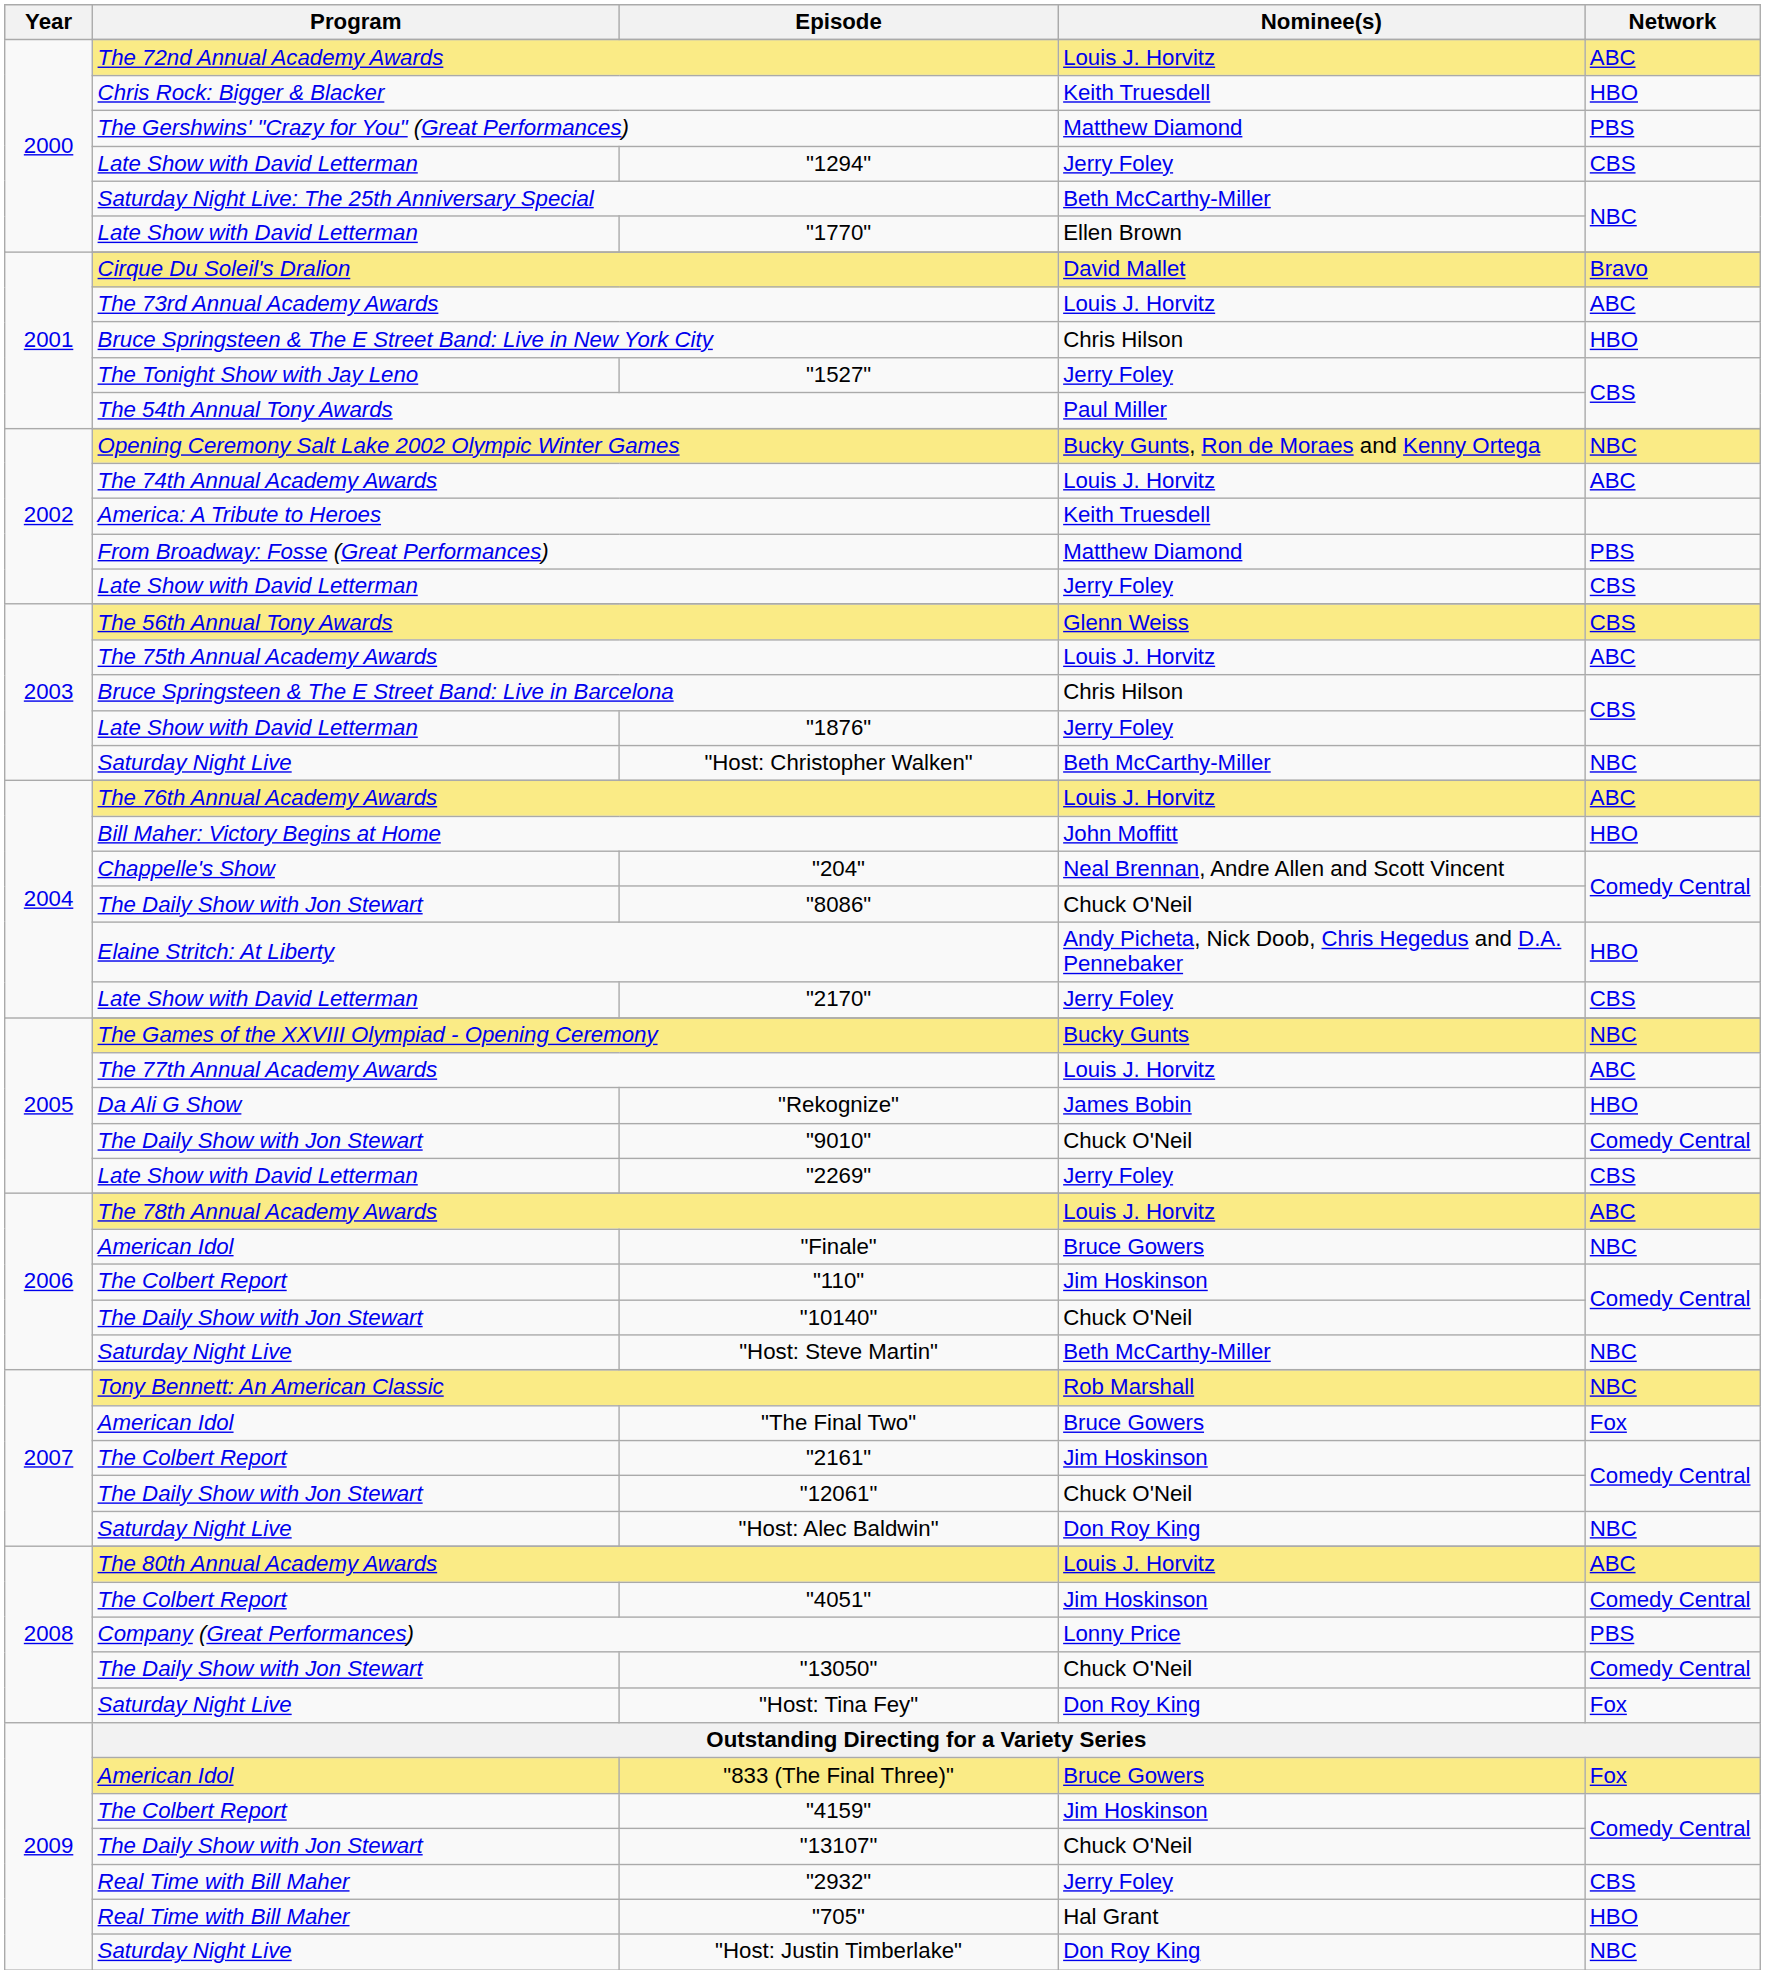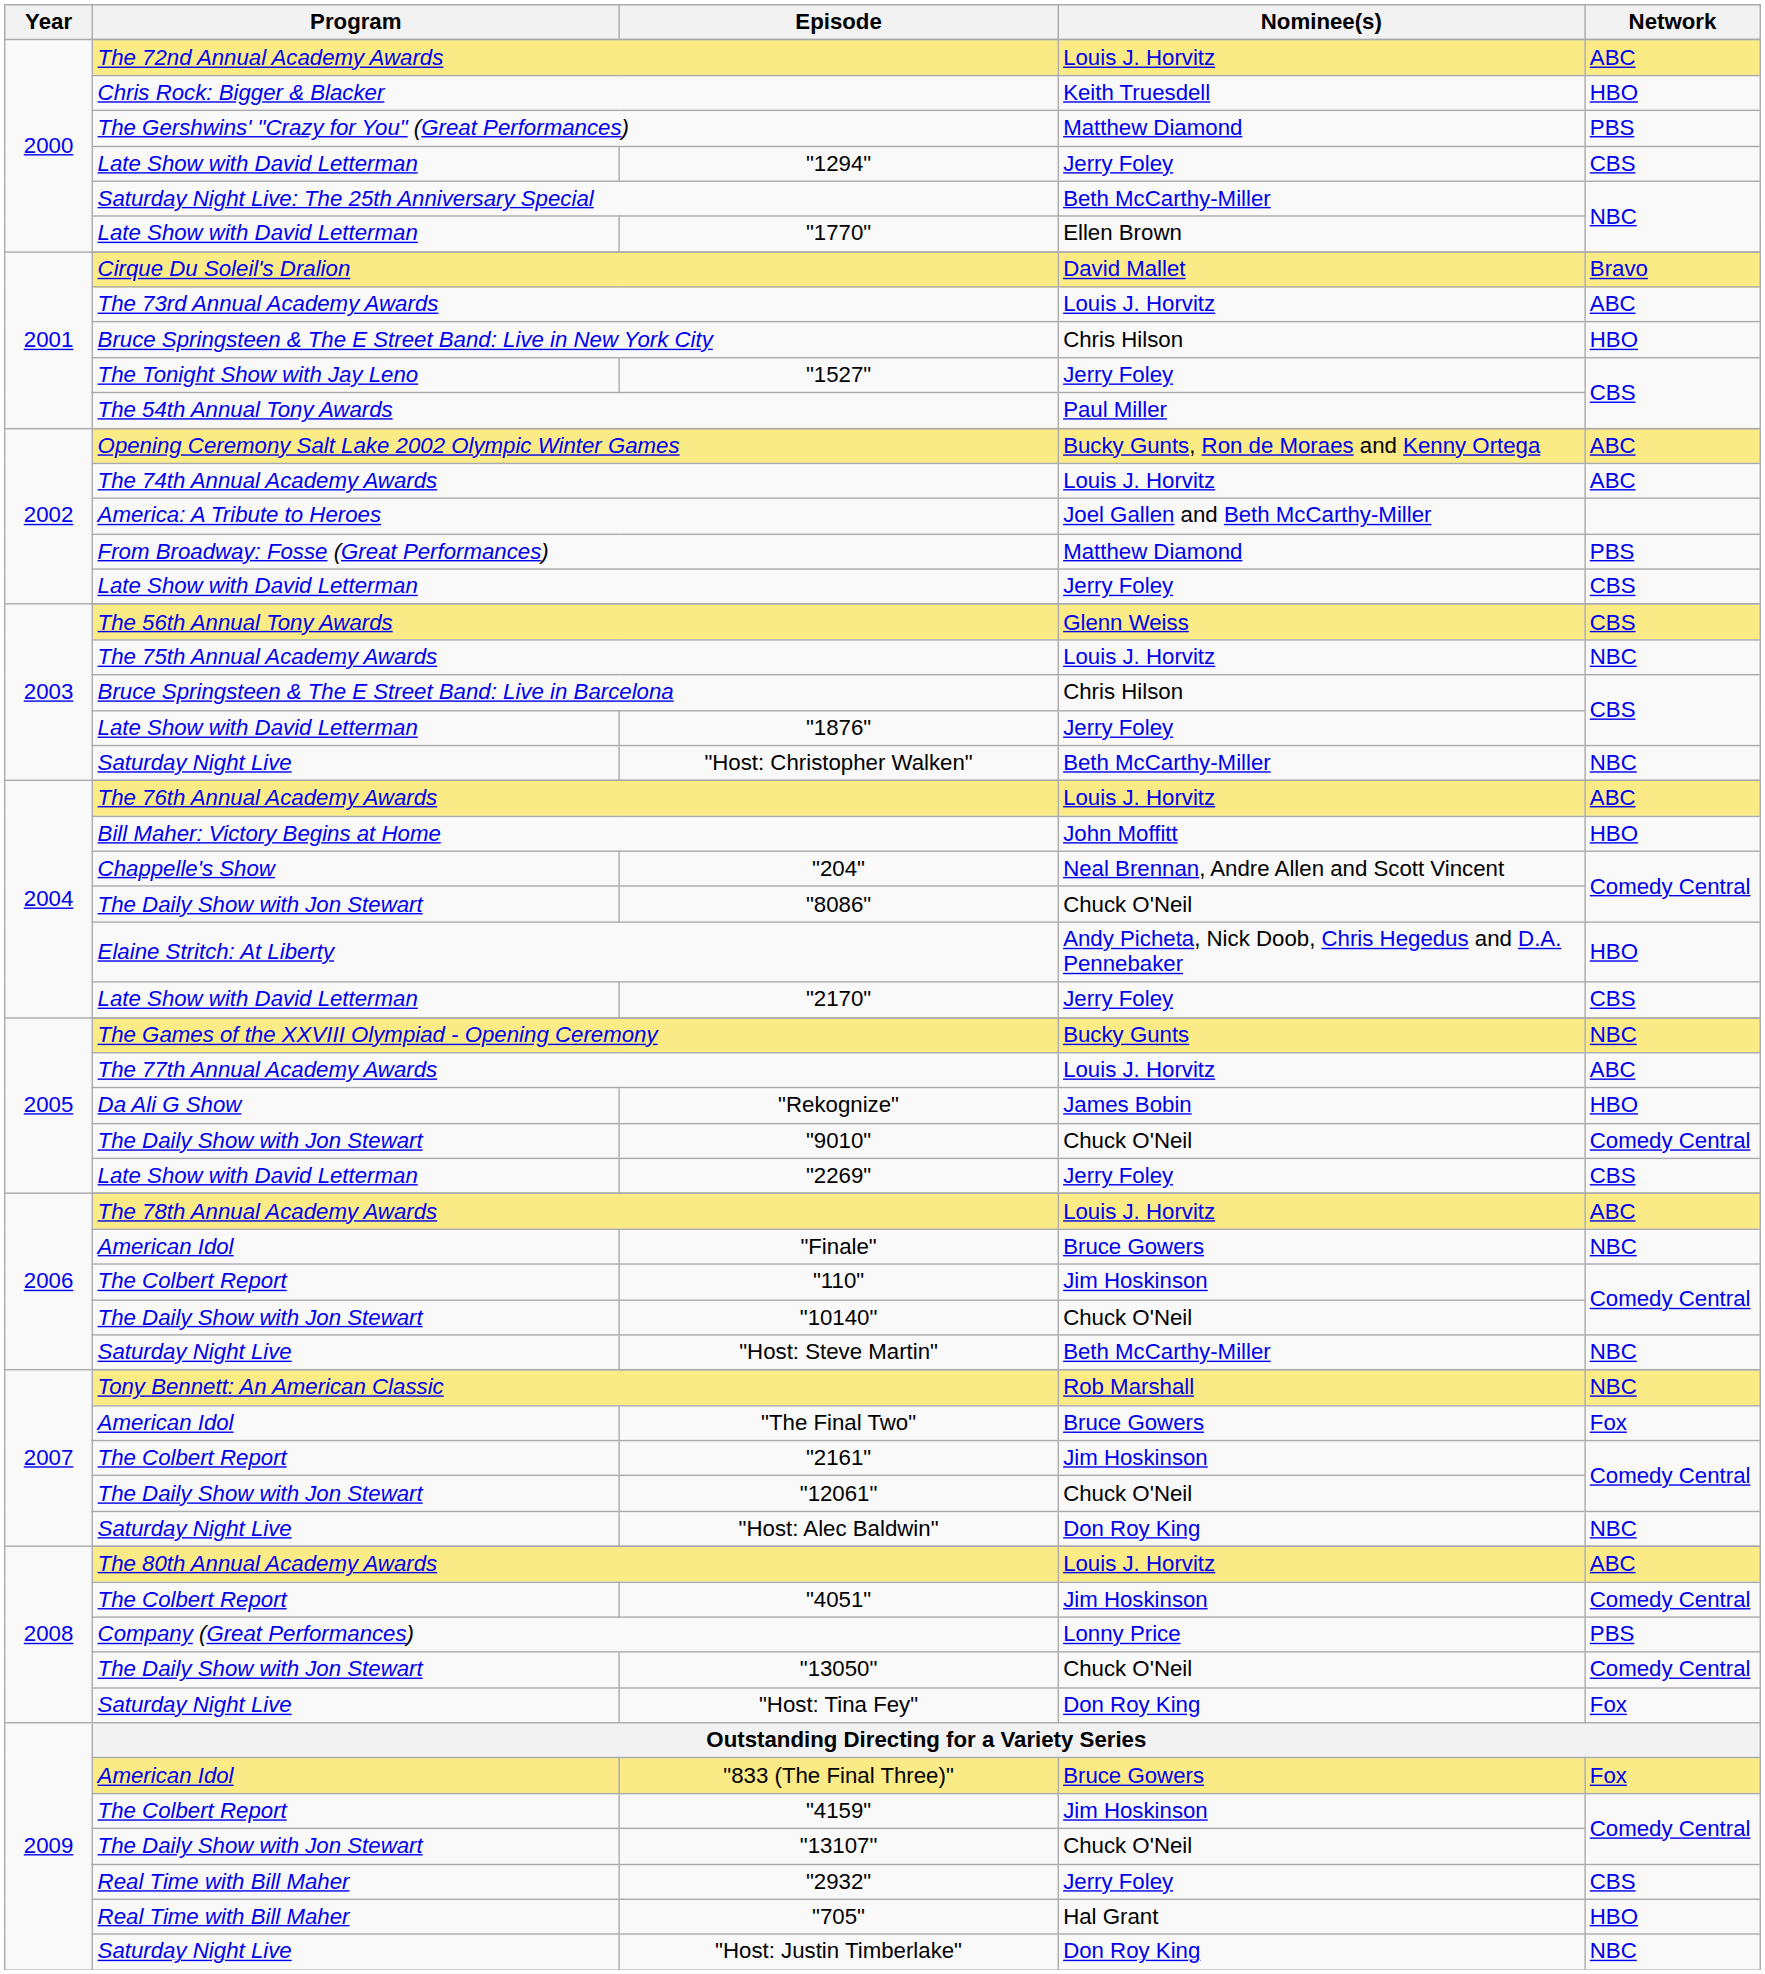(1613, 445) NBC -> (1613, 445) ABC
(1137, 515) Keith Truesdell -> (1247, 515) Joel Gallen and Beth McCarthy-Miller
(1613, 657) ABC -> (1613, 657) NBC
